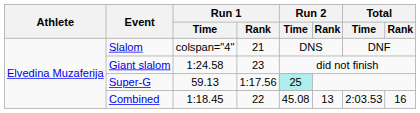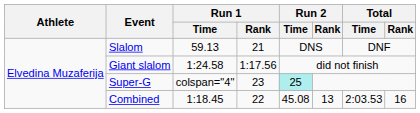(205, 48) colspan="4" -> (205, 48) 59.13
(258, 65) 23 -> (258, 65) 1:17.56
(205, 83) 59.13 -> (205, 83) colspan="4"
(258, 83) 1:17.56 -> (258, 83) 23
